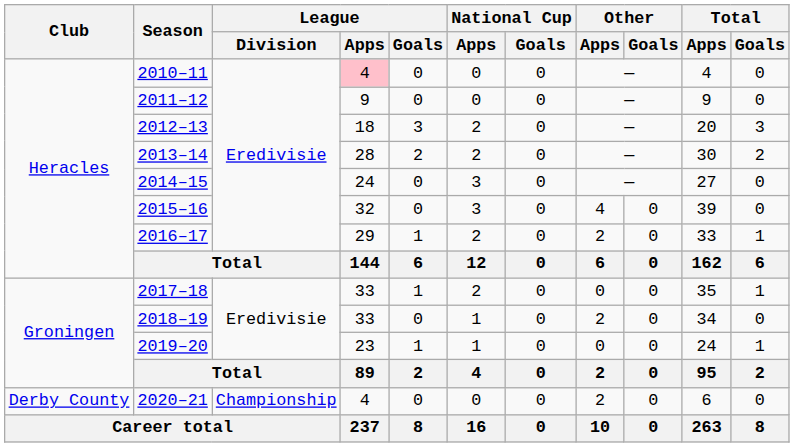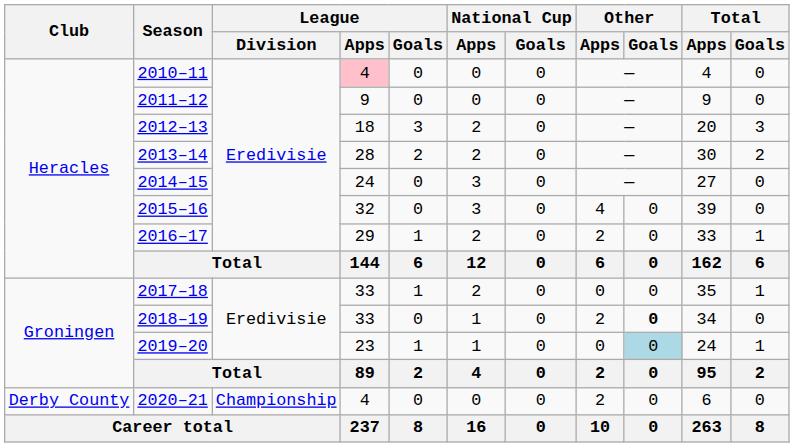(653, 319) normal -> (653, 319) bold
(653, 346) no background -> (653, 346) lightblue background
